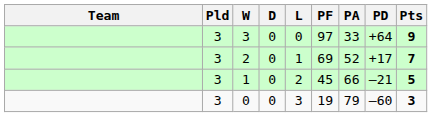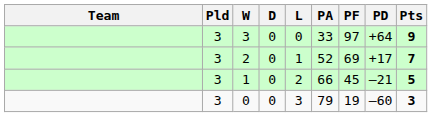columns swapped: (325, 15) <-> (352, 15)
